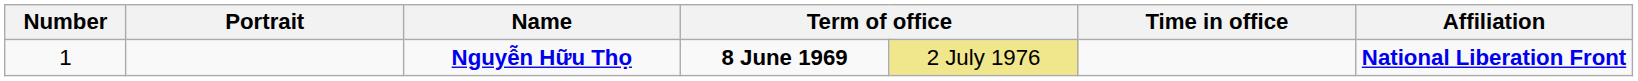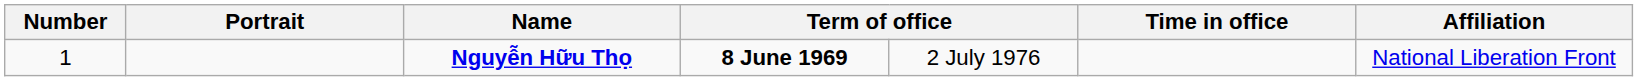(984, 57) khaki background -> (984, 57) no background
(1494, 57) bold -> (1494, 57) normal
